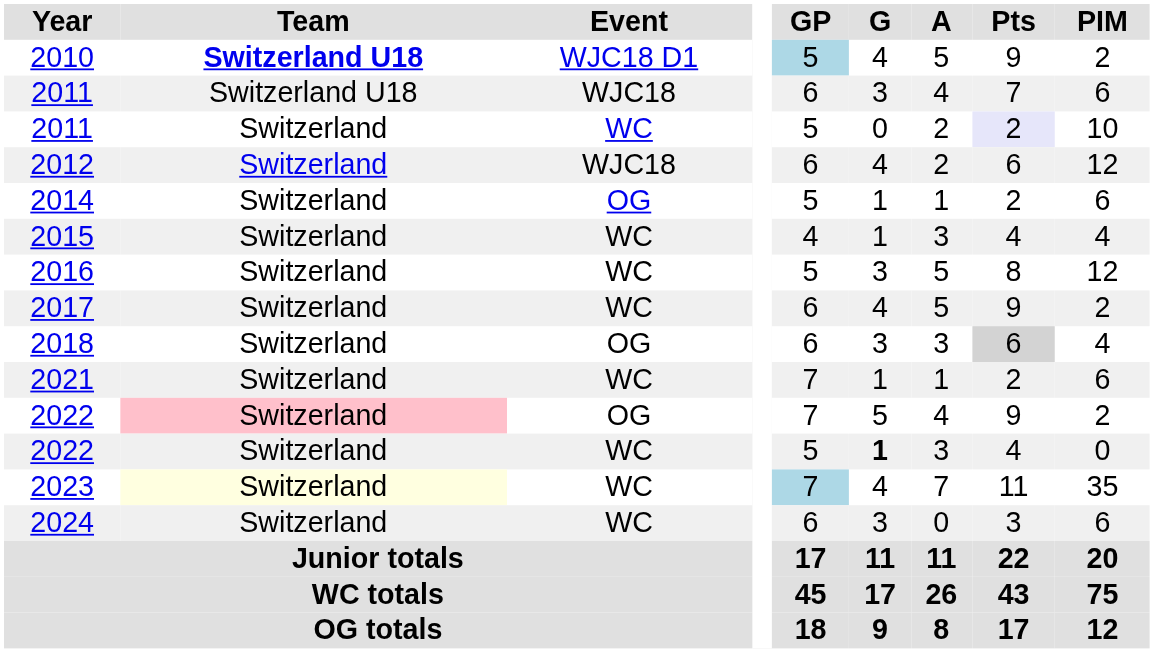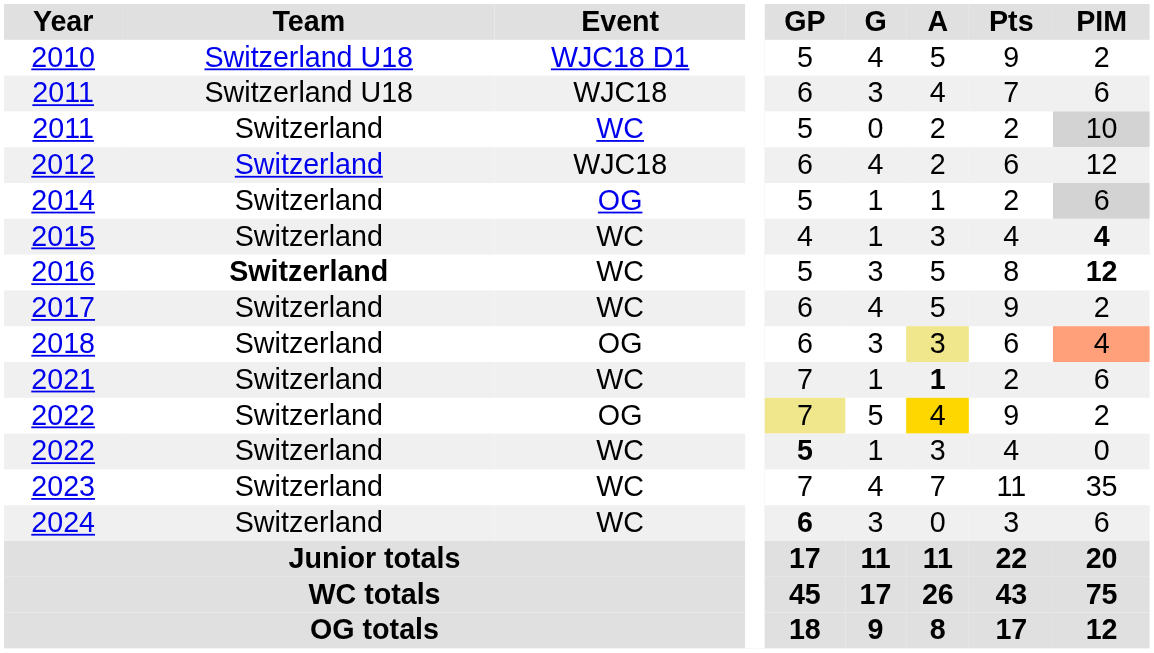(313, 57) bold -> (309, 57) normal
(811, 57) lightblue background -> (805, 57) no background
(1014, 128) lavender background -> (1011, 128) no background
(1102, 128) no background -> (1102, 128) lightgrey background
(1102, 200) no background -> (1102, 200) lightgrey background
(1102, 236) normal -> (1102, 236) bold
(313, 272) normal -> (309, 272) bold
(1102, 272) normal -> (1102, 272) bold
(941, 343) no background -> (938, 343) khaki background
(1014, 343) lightgrey background -> (1011, 343) no background
(1102, 343) no background -> (1102, 343) lightsalmon background
(941, 379) normal -> (938, 379) bold
(313, 415) pink background -> (309, 415) no background
(811, 415) no background -> (805, 415) khaki background
(941, 415) no background -> (938, 415) gold background
(811, 451) normal -> (805, 451) bold
(880, 451) bold -> (876, 451) normal
(313, 486) lightyellow background -> (309, 486) no background
(811, 486) lightblue background -> (805, 486) no background
(811, 522) normal -> (805, 522) bold
